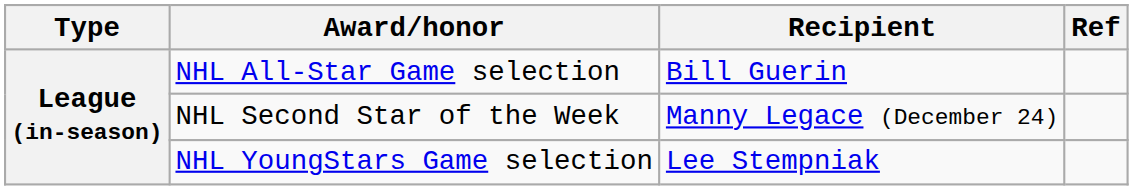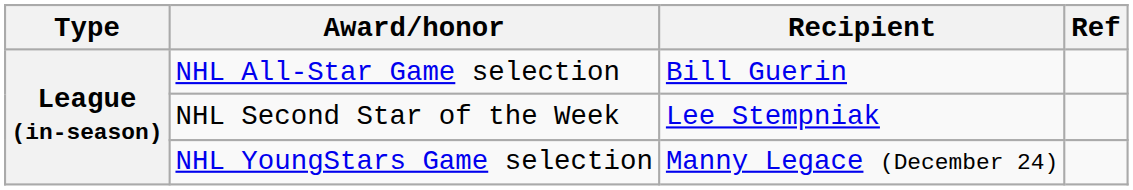(862, 117) Manny Legace (December 24) -> (773, 117) Lee Stempniak
(773, 162) Lee Stempniak -> (862, 162) Manny Legace (December 24)
